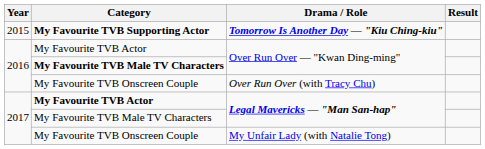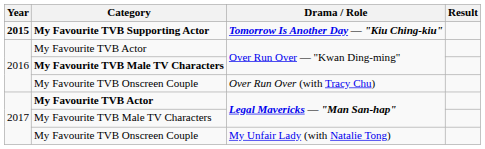(18, 30) normal -> (18, 30) bold
